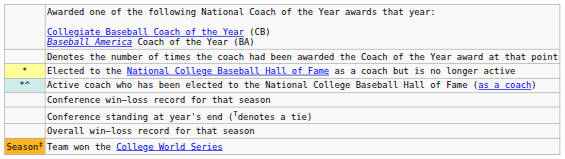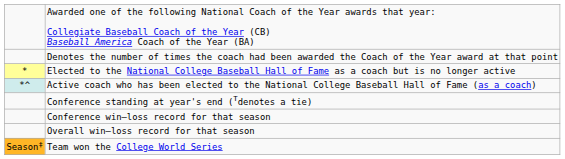rows swapped: (159, 100) <-> (180, 115)
